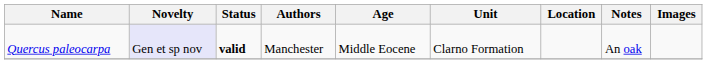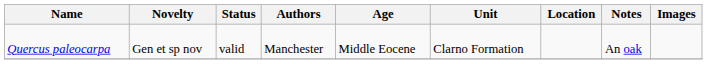(167, 48) lavender background -> (167, 48) no background
(232, 48) bold -> (232, 48) normal
